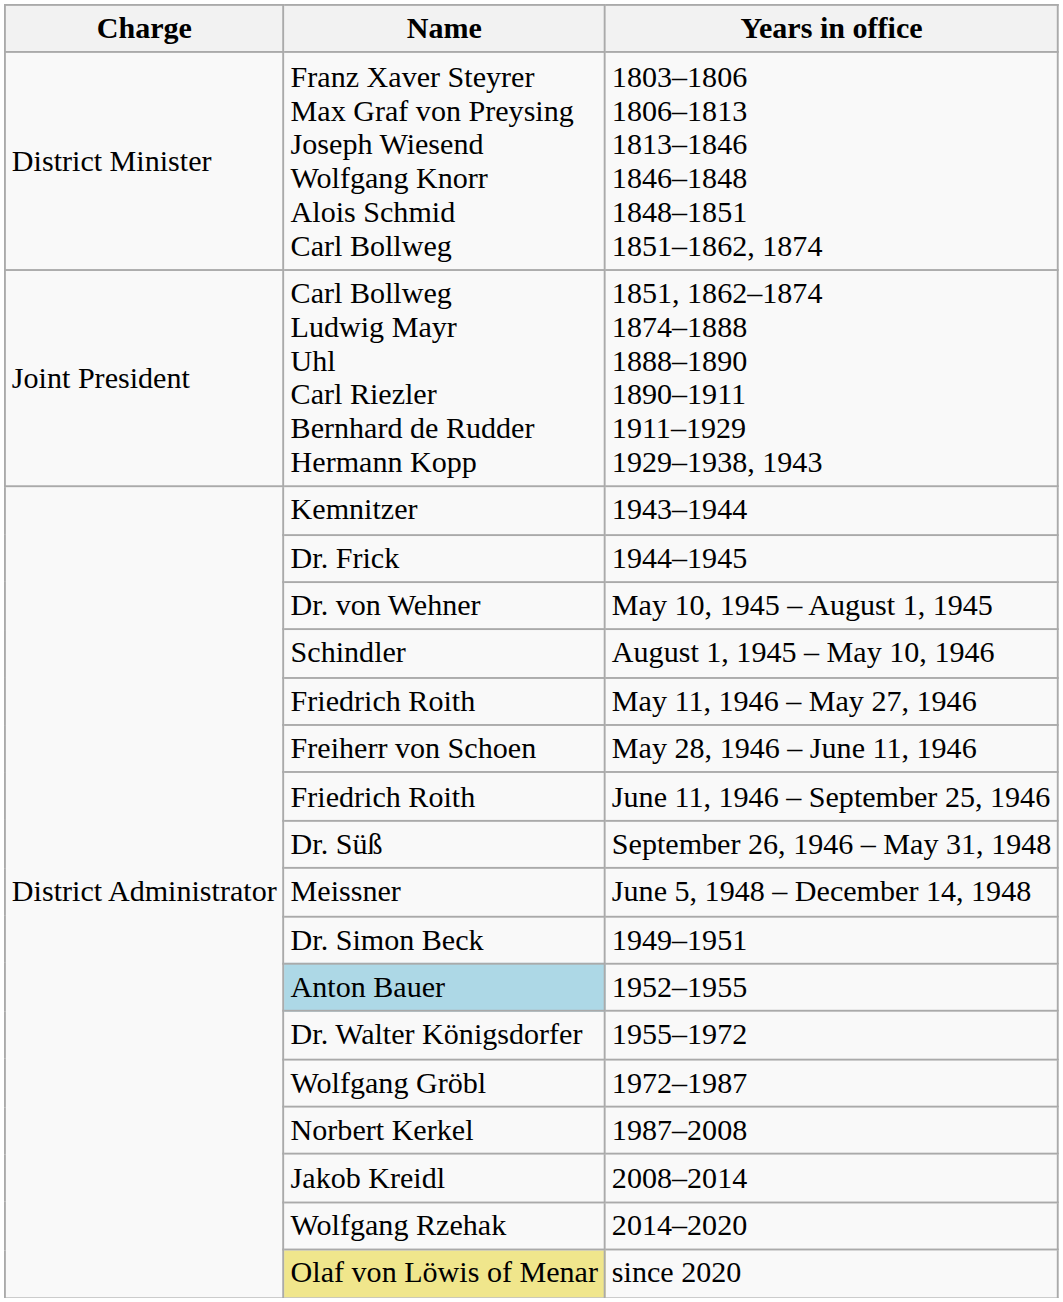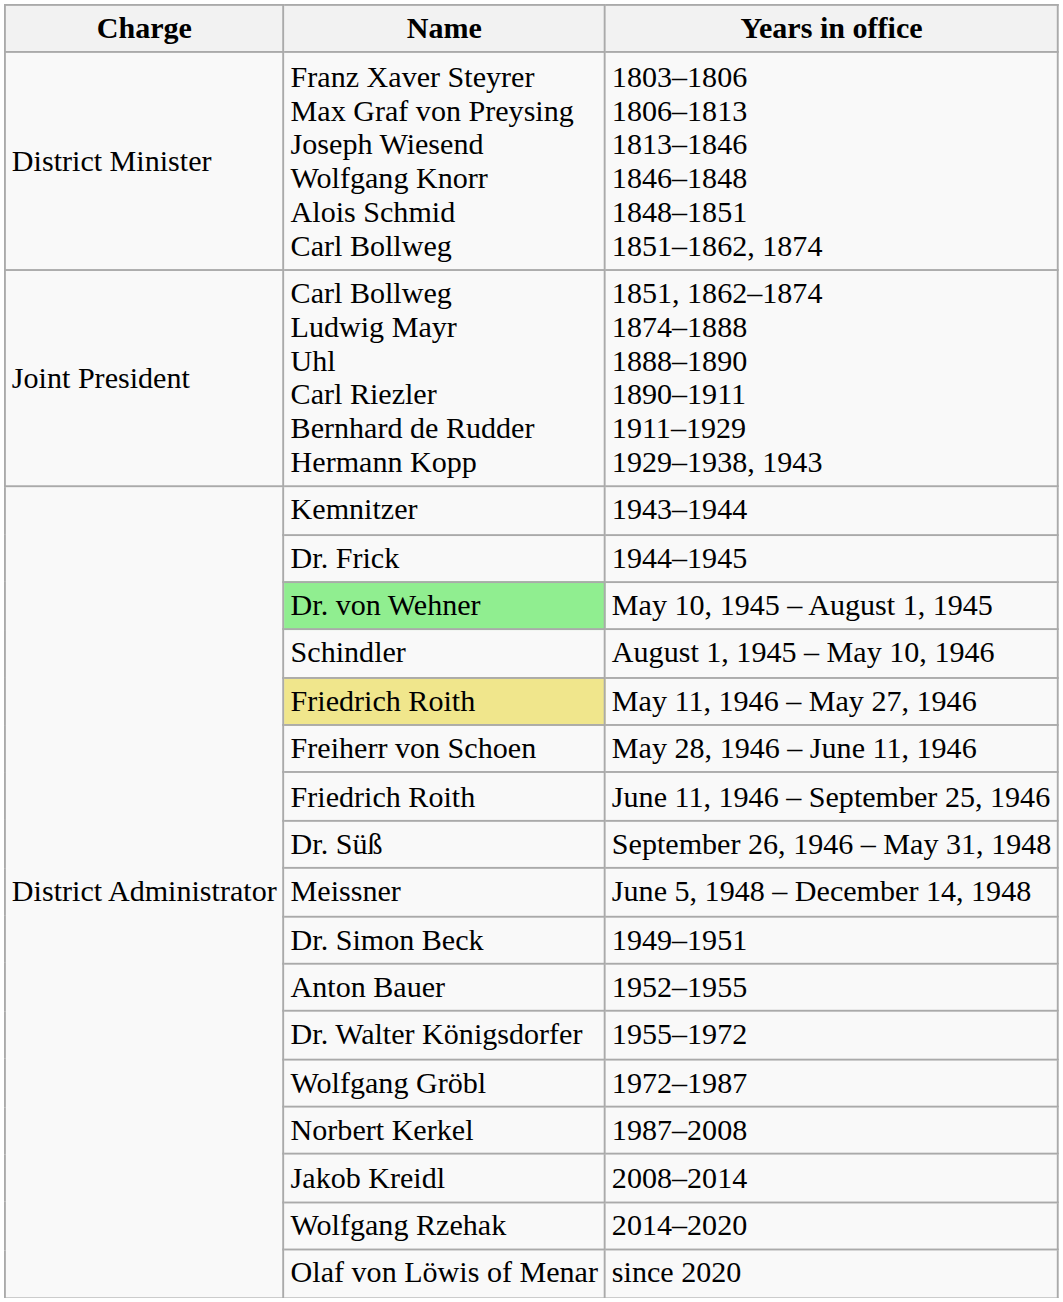(386, 605) no background -> (386, 605) lightgreen background
(383, 700) no background -> (383, 700) khaki background
(368, 986) lightblue background -> (368, 986) no background
(444, 1273) khaki background -> (444, 1273) no background
